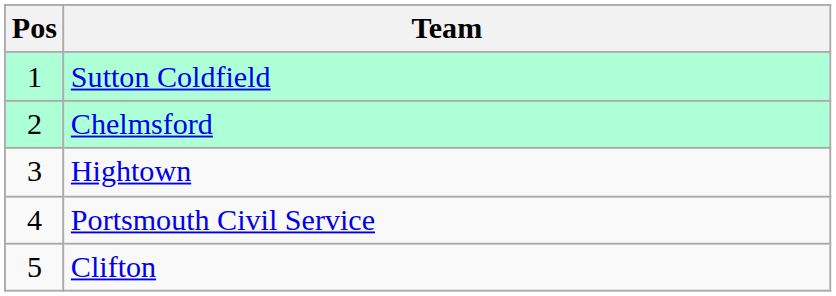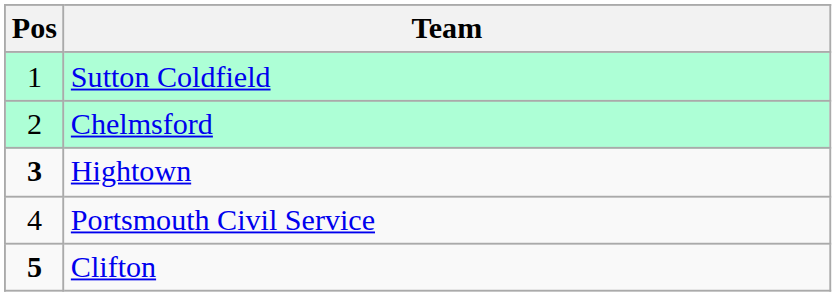(34, 171) normal -> (34, 171) bold
(34, 266) normal -> (34, 266) bold
